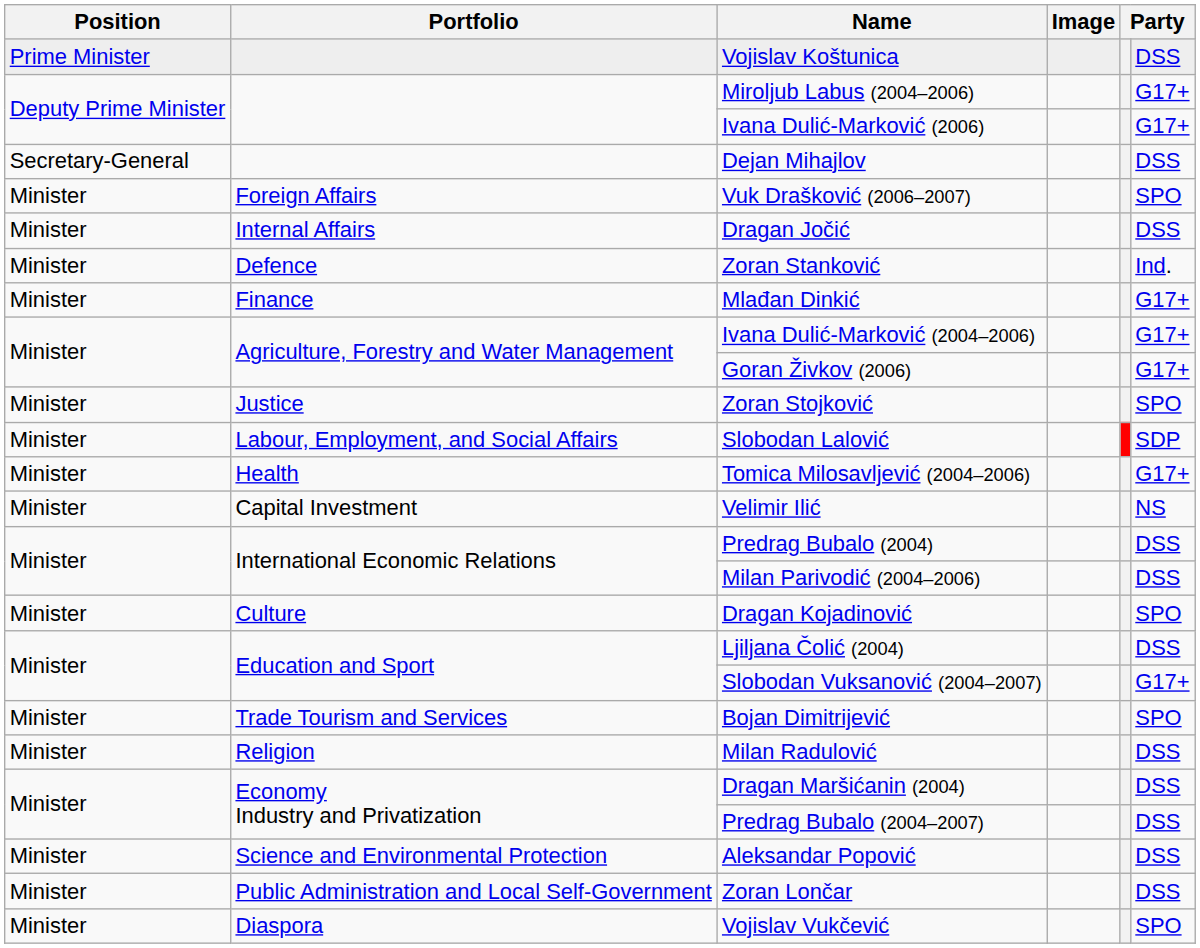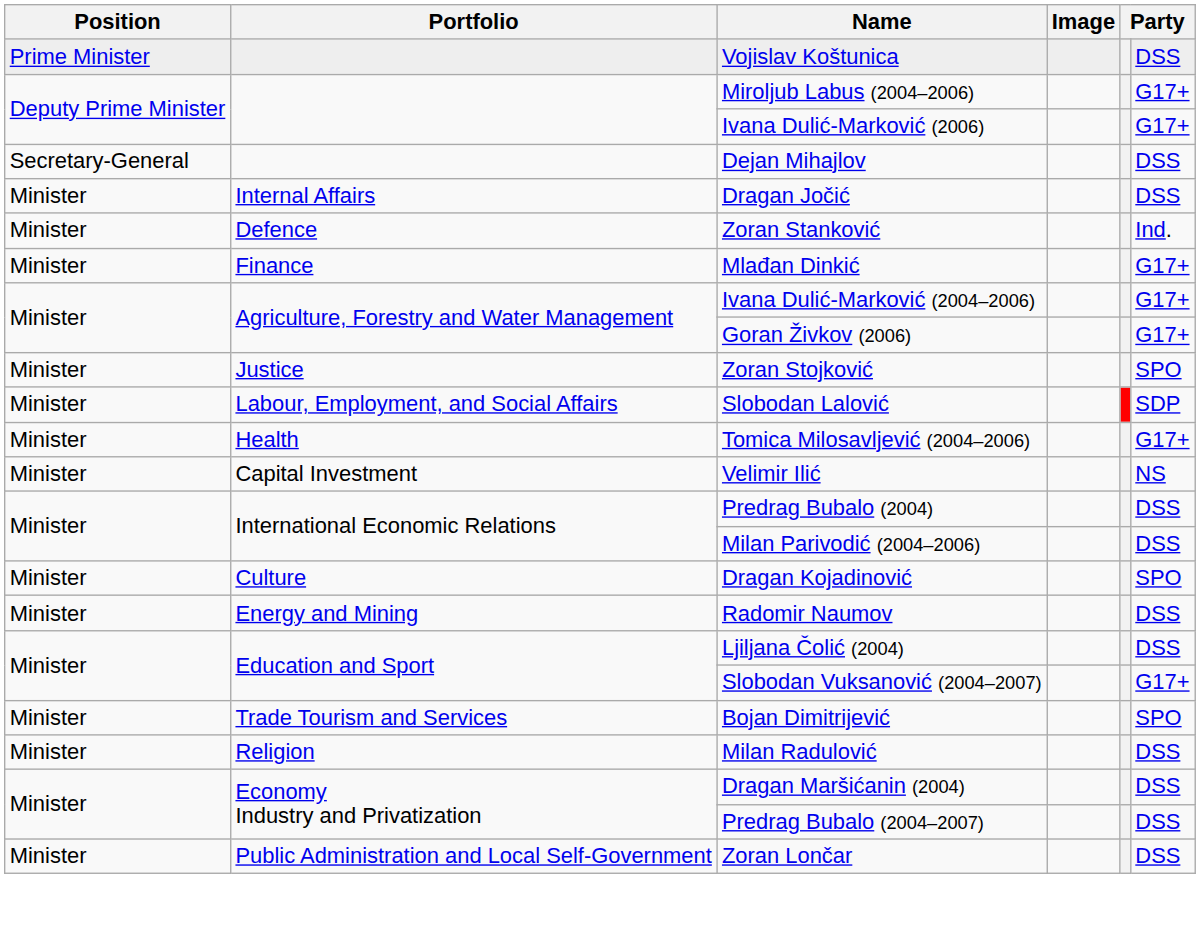- row: (846, 195)
+ row: (807, 612)
- row: (819, 856)
- row: (806, 925)
